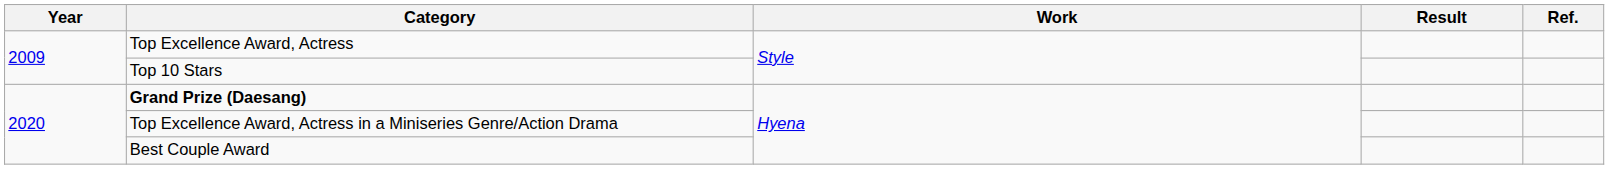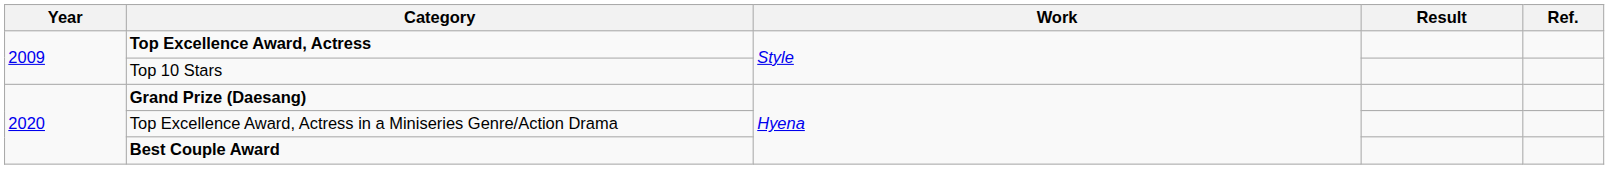(242, 43) normal -> (250, 43) bold
(200, 149) normal -> (205, 149) bold
